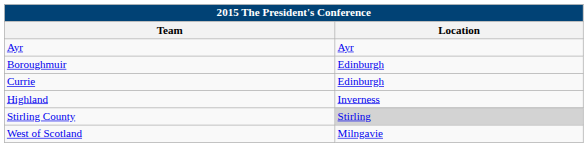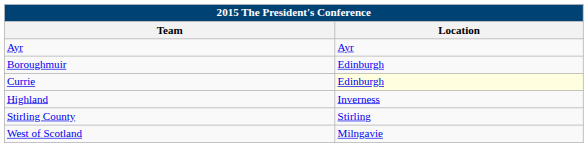(361, 82) no background -> (361, 82) lightyellow background
(354, 116) lightgrey background -> (354, 116) no background
